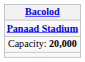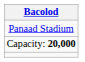(42, 28) bold -> (41, 28) normal
